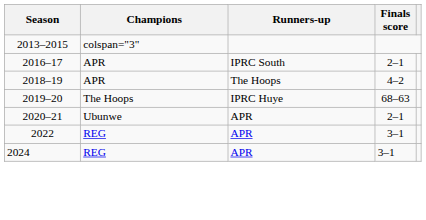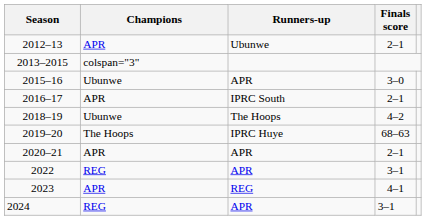+ row: (42, 44)
+ row: (42, 80)
(94, 80) APR -> (102, 116) Ubunwe
(102, 116) Ubunwe -> (94, 152) APR
+ row: (42, 188)
